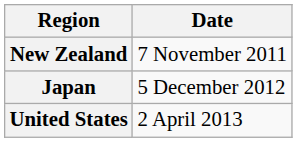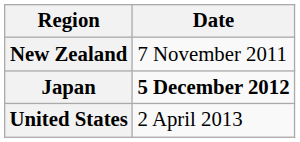(211, 86) normal -> (214, 86) bold
